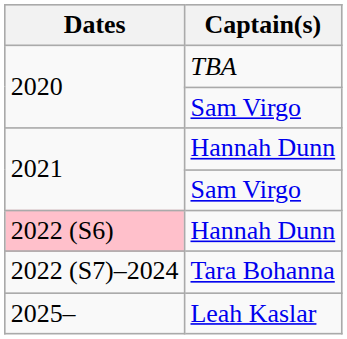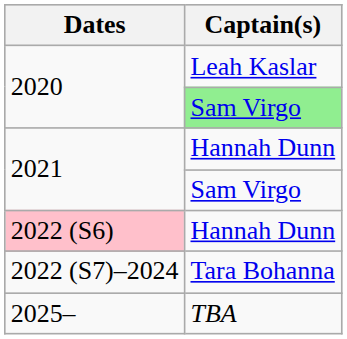(214, 66) TBA -> (253, 66) Leah Kaslar
(246, 107) no background -> (246, 107) lightgreen background
(253, 312) Leah Kaslar -> (214, 312) TBA
